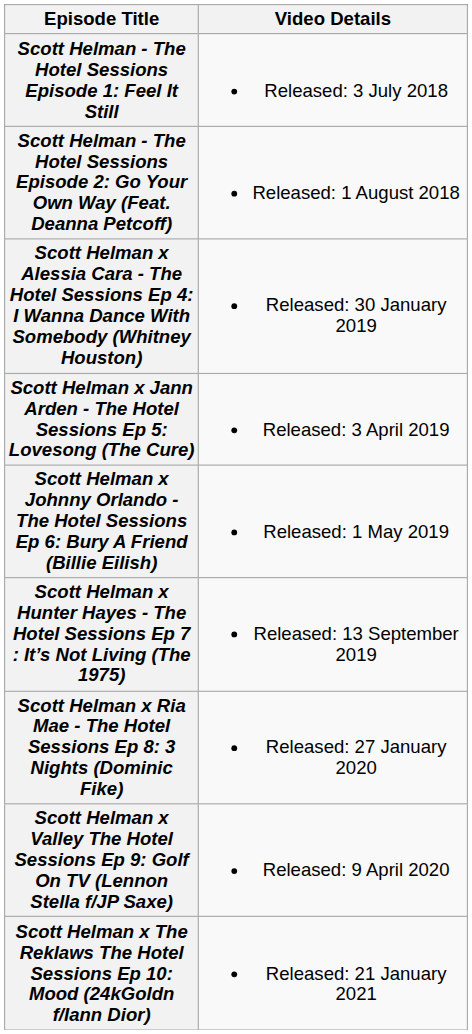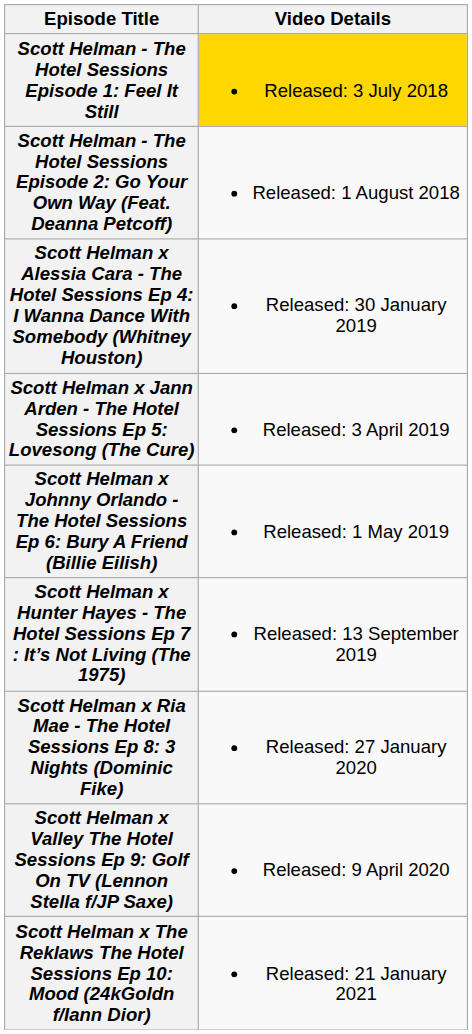(333, 90) no background -> (333, 90) gold background
